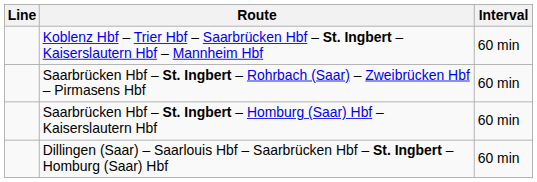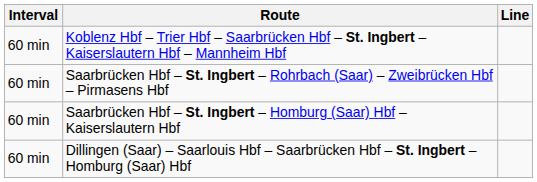columns swapped: (22, 15) <-> (503, 15)
